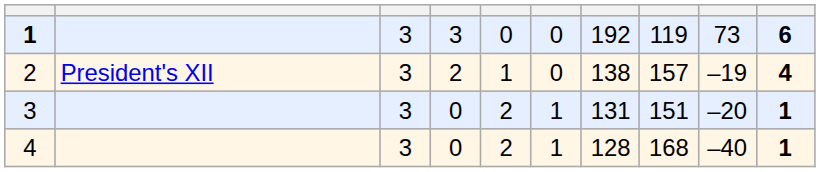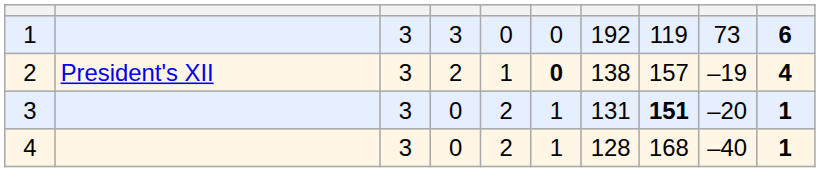(30, 35) bold -> (30, 35) normal
(556, 73) normal -> (556, 73) bold
(669, 111) normal -> (669, 111) bold
